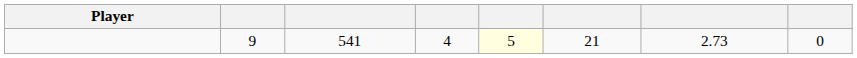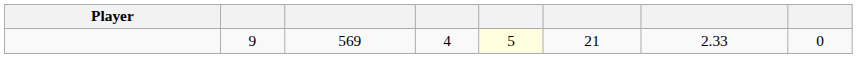(350, 41) 541 -> (350, 41) 569
(714, 41) 2.73 -> (714, 41) 2.33
